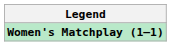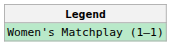(85, 32) bold -> (85, 32) normal
